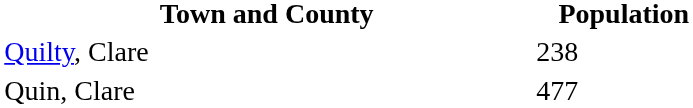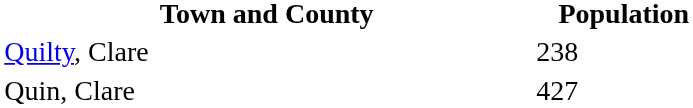(557, 90) 477 -> (557, 90) 427
